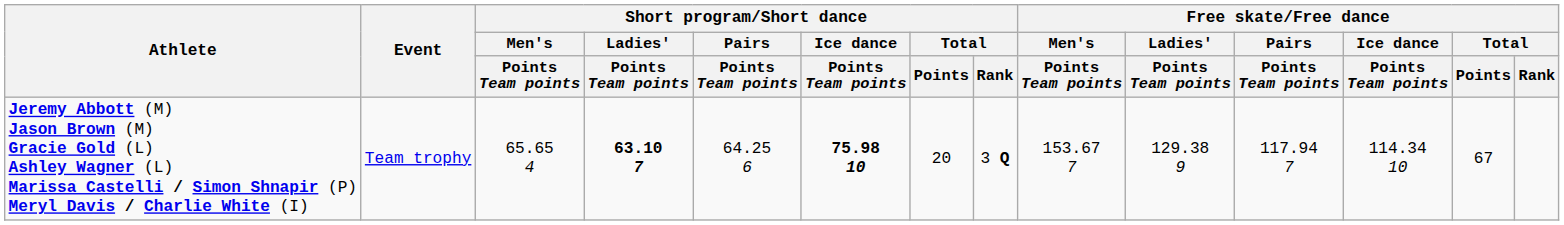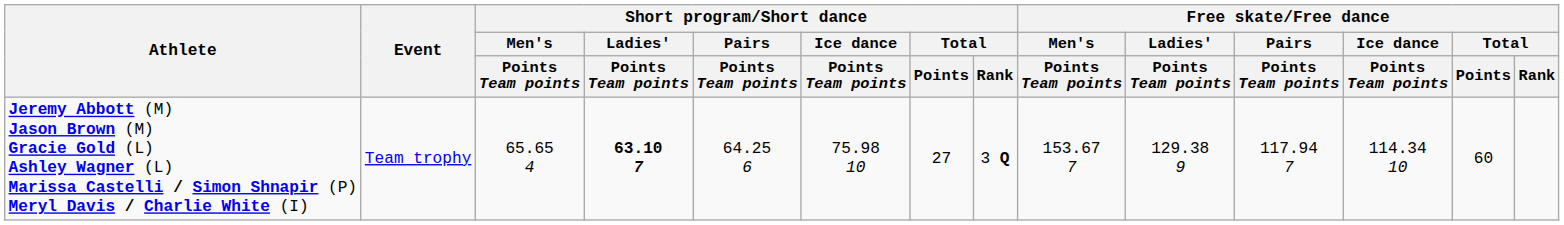(856, 158) bold -> (856, 158) normal
(941, 158) 20 -> (941, 158) 27
(1483, 158) 67 -> (1483, 158) 60
